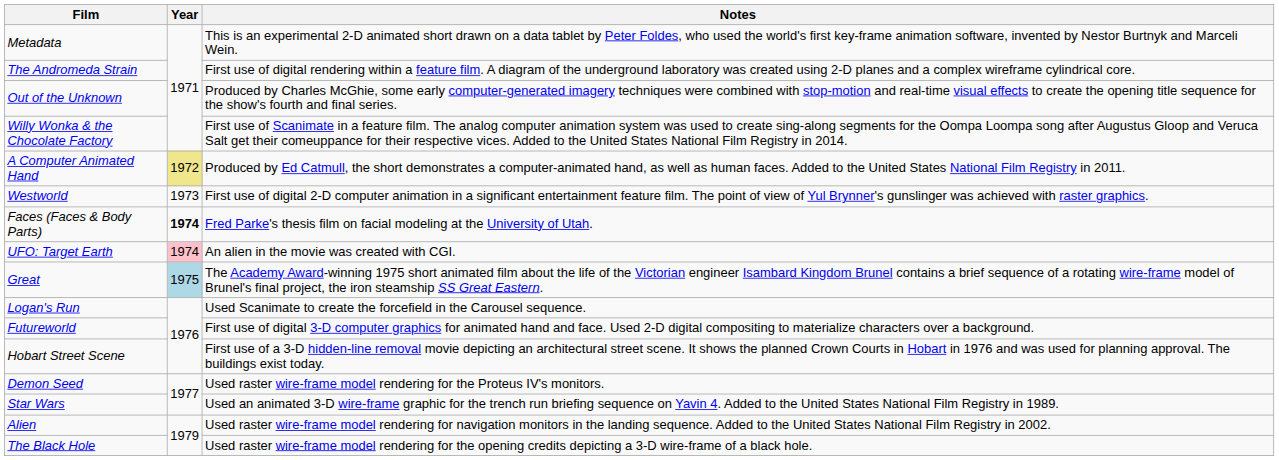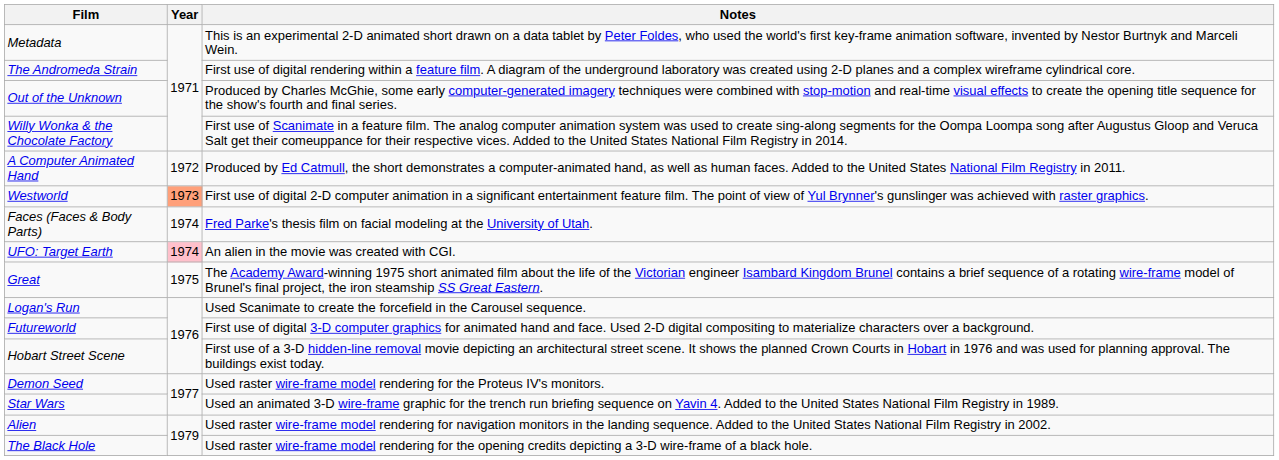(185, 168) khaki background -> (185, 168) no background
(185, 196) no background -> (185, 196) lightsalmon background
(185, 224) bold -> (185, 224) normal
(185, 279) lightblue background -> (185, 279) no background
